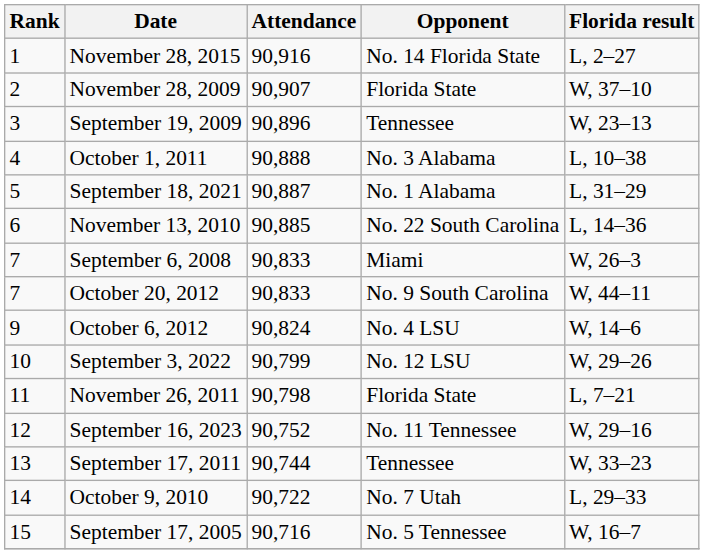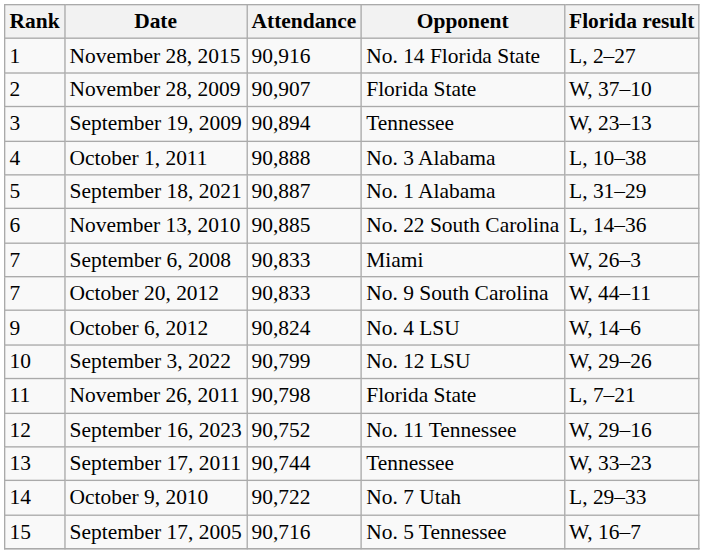(281, 123) 90,896 -> (281, 123) 90,894
